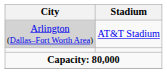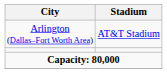(50, 34) lightgrey background -> (50, 34) no background
